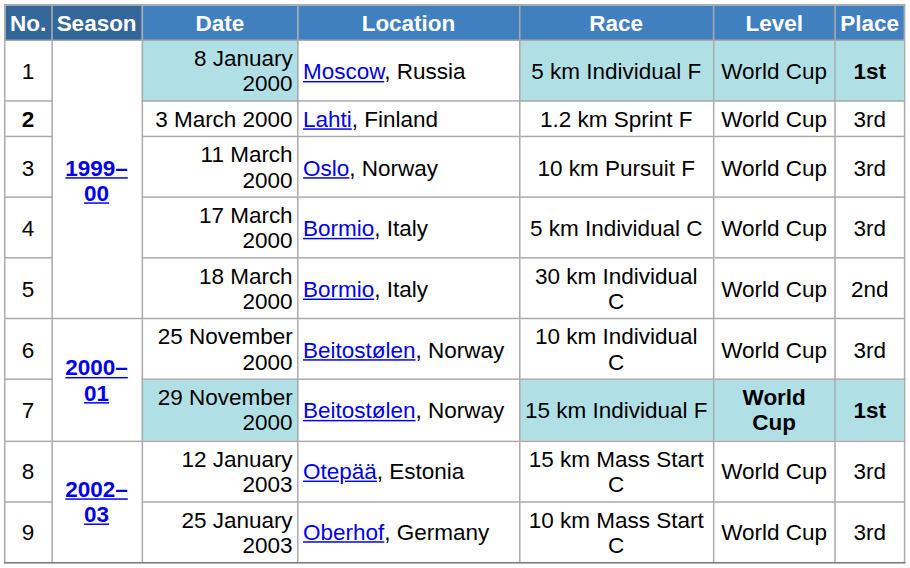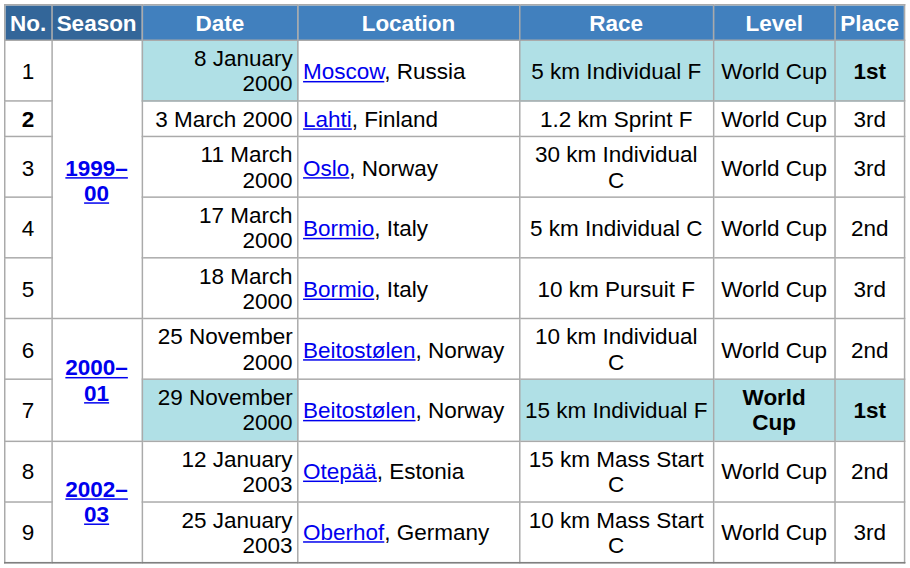(616, 167) 10 km Pursuit F -> (616, 167) 30 km Individual C
(870, 228) 3rd -> (870, 228) 2nd
(616, 289) 30 km Individual C -> (616, 289) 10 km Pursuit F
(870, 289) 2nd -> (870, 289) 3rd
(870, 350) 3rd -> (870, 350) 2nd
(870, 471) 3rd -> (870, 471) 2nd
